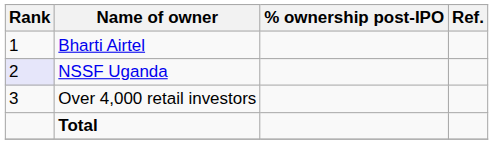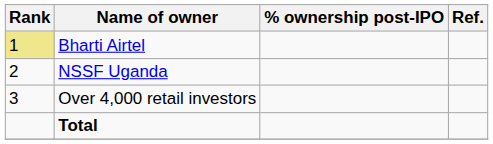(14, 44) no background -> (14, 44) khaki background
(14, 71) lavender background -> (14, 71) no background
